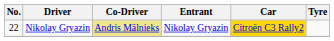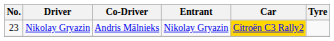(14, 27) 22 -> (14, 27) 23
(127, 27) khaki background -> (127, 27) no background
